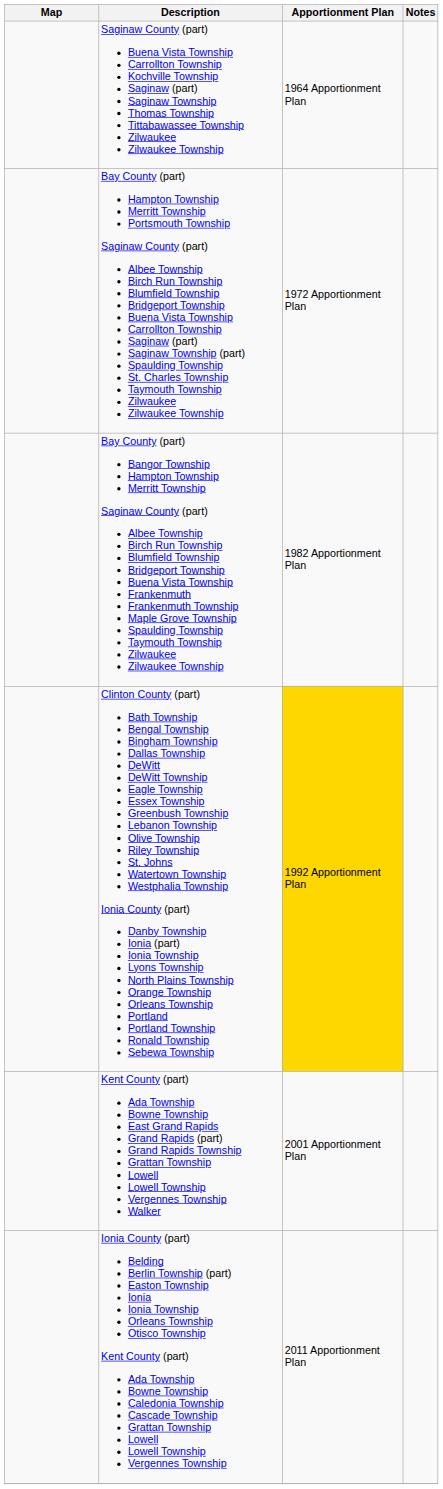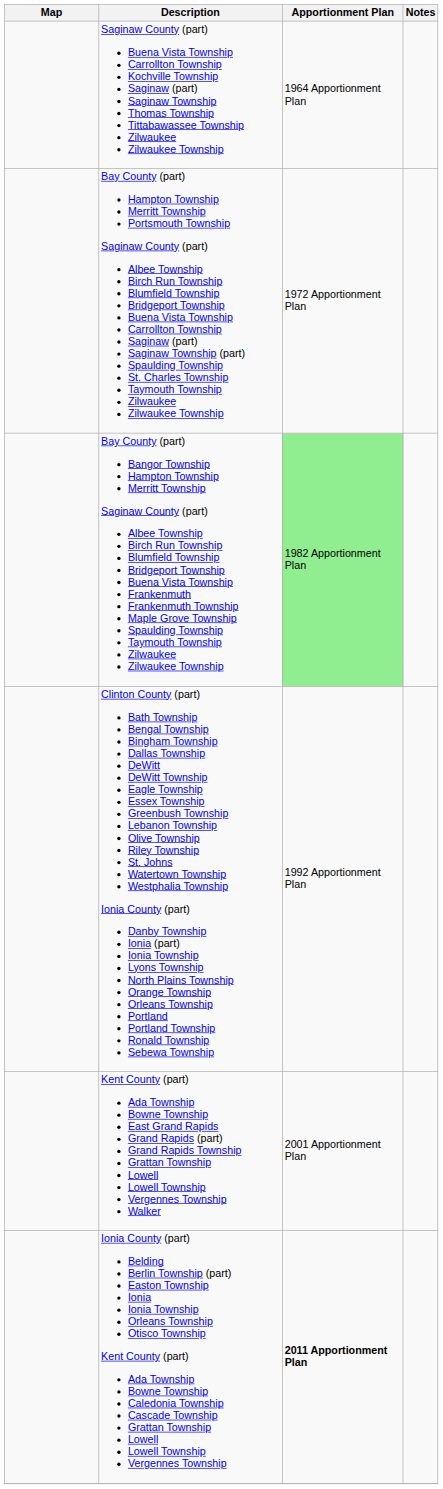(333, 559) no background -> (333, 559) lightgreen background
(333, 878) gold background -> (333, 878) no background
(332, 1357) normal -> (336, 1357) bold
